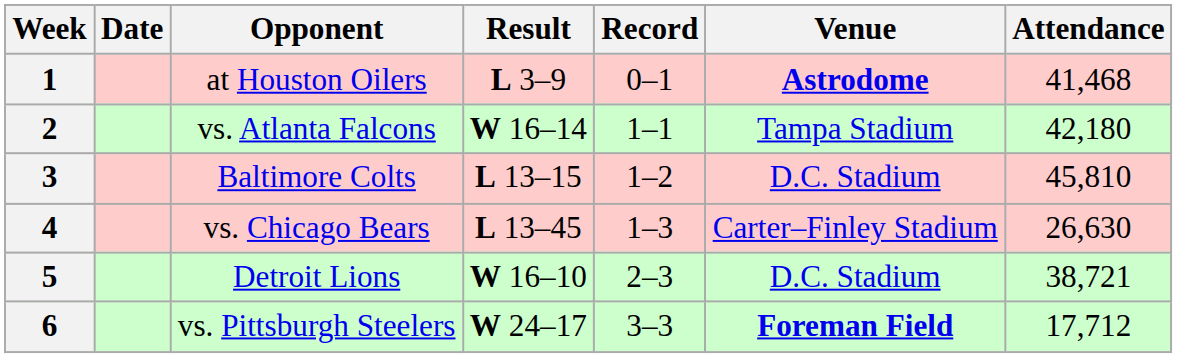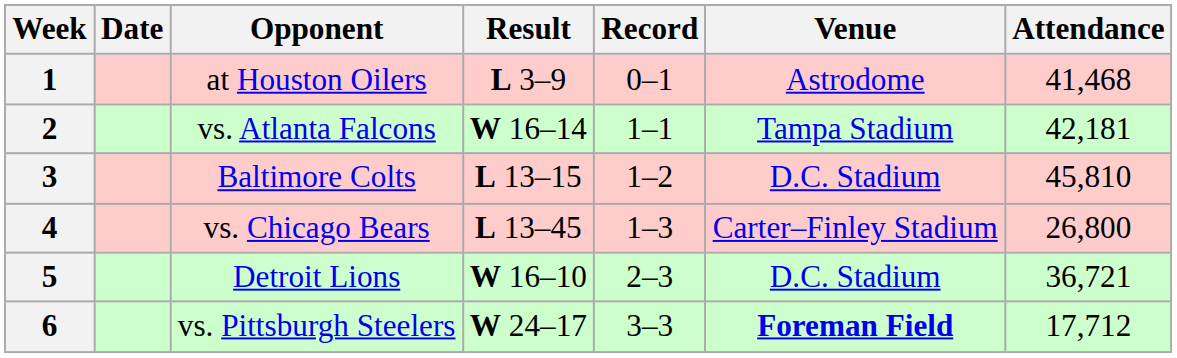(855, 78) bold -> (855, 78) normal
(1088, 128) 42,180 -> (1088, 128) 42,181
(1088, 227) 26,630 -> (1088, 227) 26,800
(1088, 276) 38,721 -> (1088, 276) 36,721
